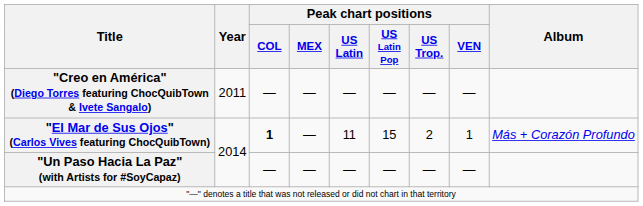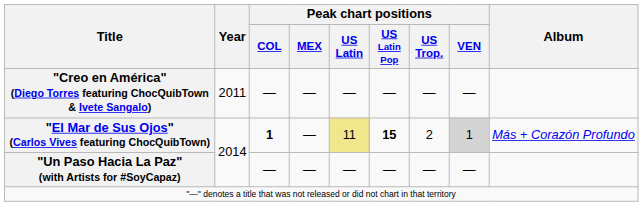(349, 135) no background -> (349, 135) khaki background
(389, 135) normal -> (389, 135) bold
(469, 135) no background -> (469, 135) lightgrey background
